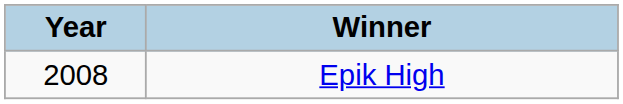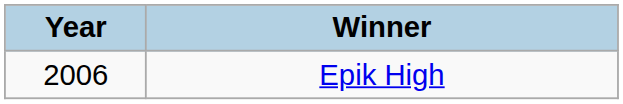(76, 74) 2008 -> (76, 74) 2006
